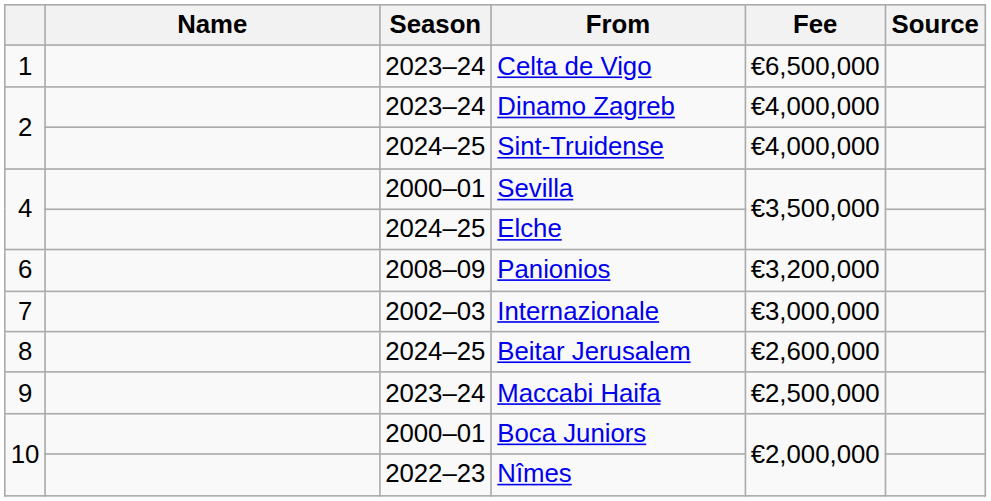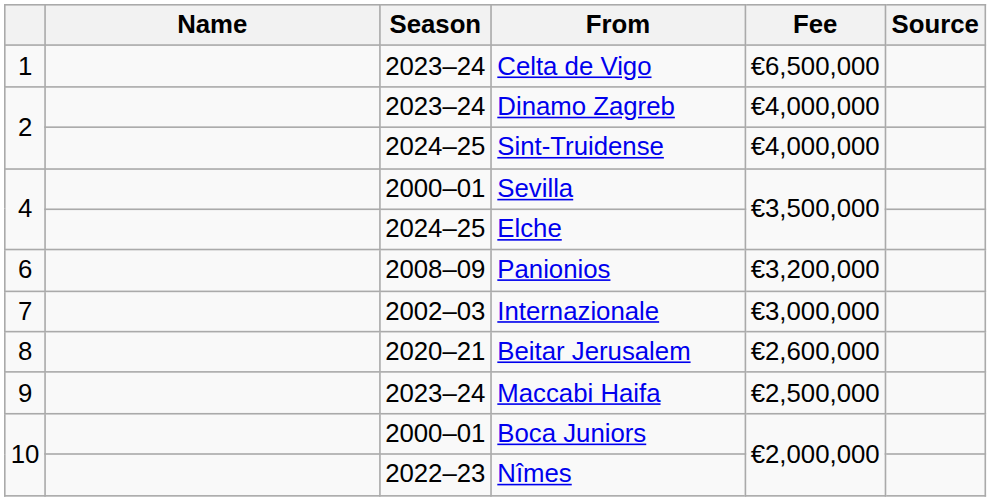(435, 351) 2024–25 -> (435, 351) 2020–21
